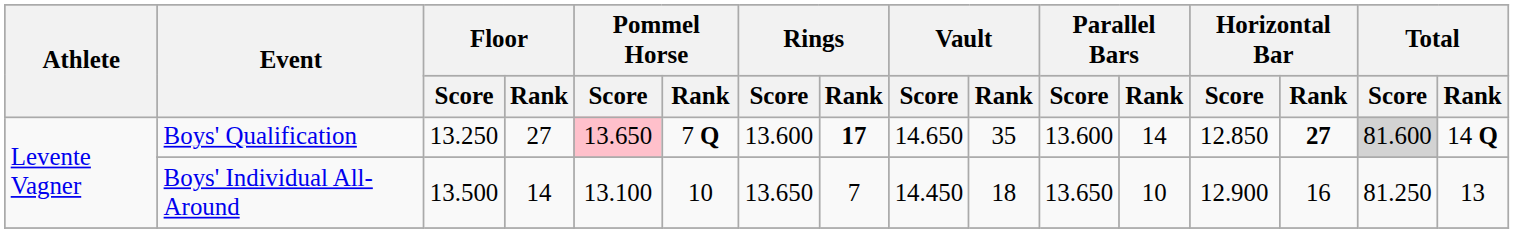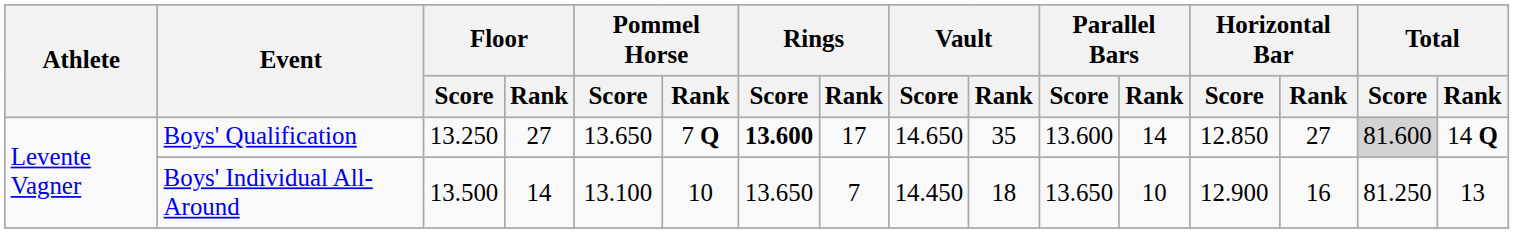(618, 137) pink background -> (618, 137) no background
(779, 137) normal -> (779, 137) bold
(854, 137) bold -> (854, 137) normal
(1318, 137) bold -> (1318, 137) normal
